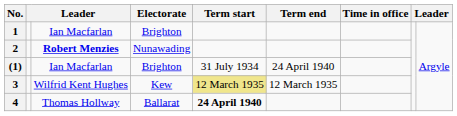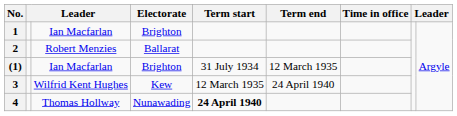(81, 48) bold -> (81, 48) normal
(162, 48) Nunawading -> (162, 48) Ballarat
(303, 66) 24 April 1940 -> (303, 66) 12 March 1935
(230, 84) khaki background -> (230, 84) no background
(303, 84) 12 March 1935 -> (303, 84) 24 April 1940
(162, 102) Ballarat -> (162, 102) Nunawading
